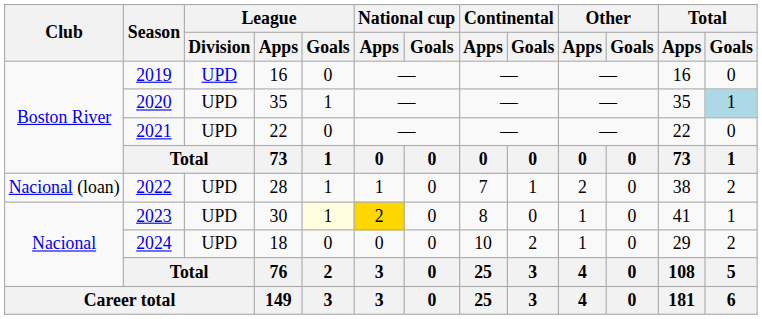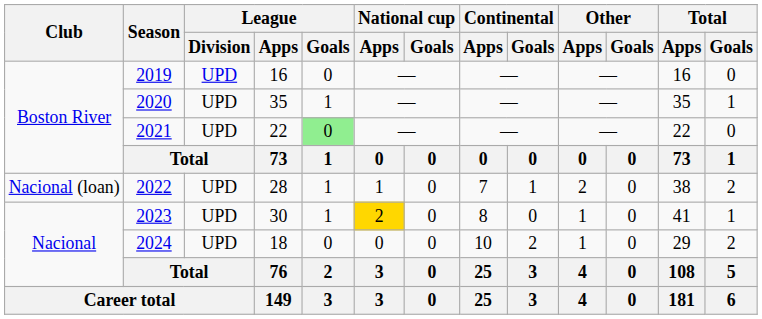(731, 103) lightblue background -> (731, 103) no background
(328, 131) no background -> (328, 131) lightgreen background
(328, 215) lightyellow background -> (328, 215) no background
